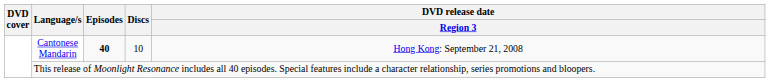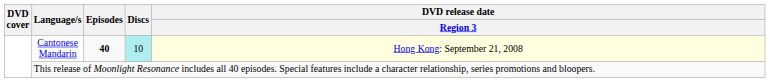(138, 48) no background -> (138, 48) paleturquoise background
(458, 48) no background -> (458, 48) lightyellow background
